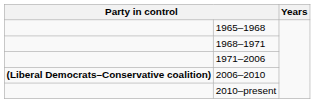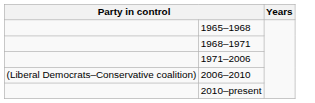(109, 75) bold -> (101, 75) normal
